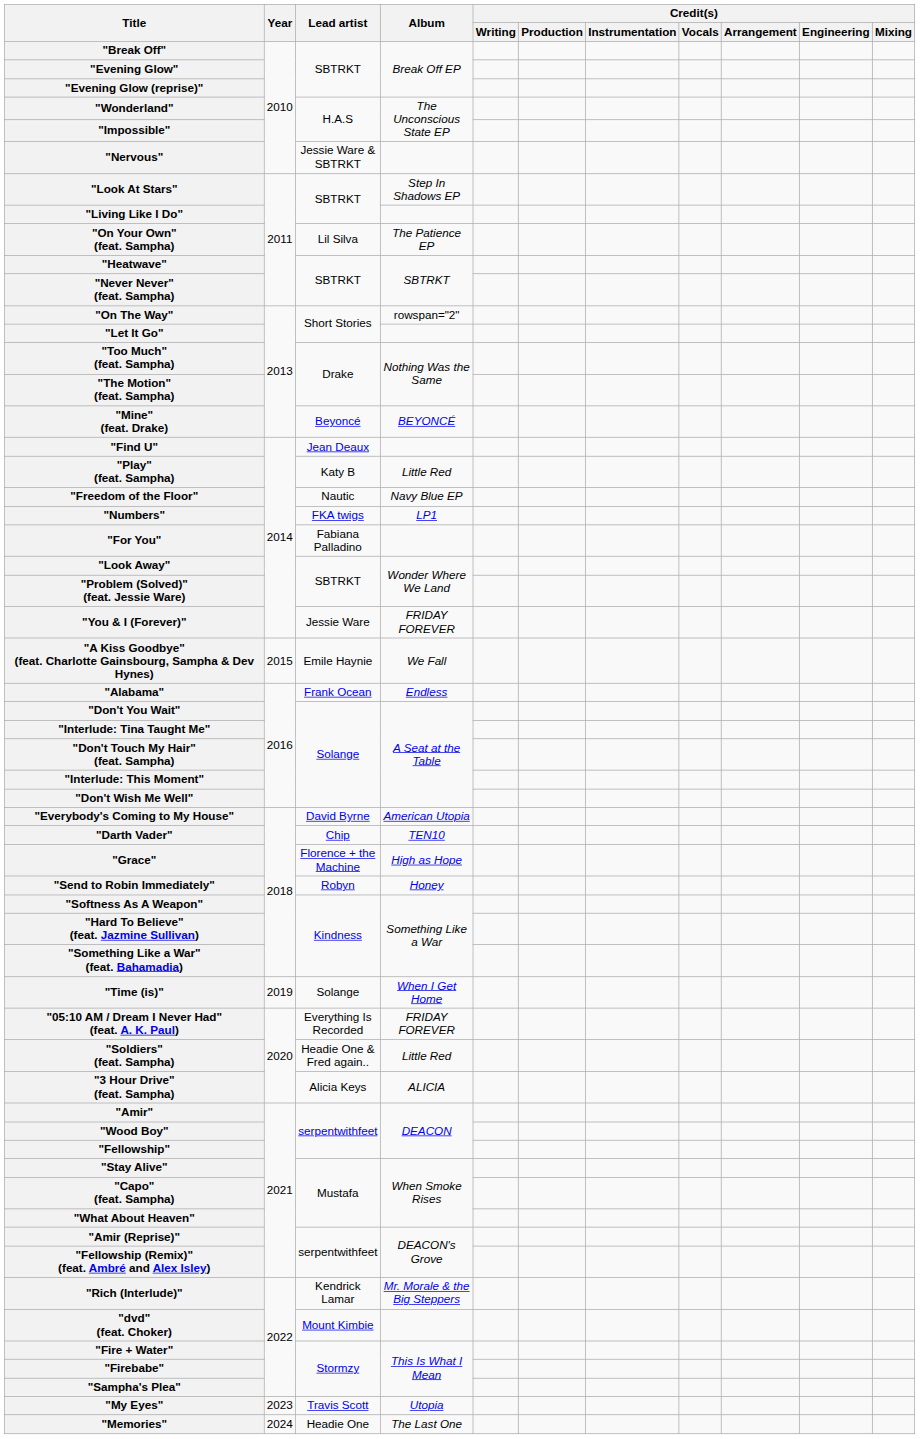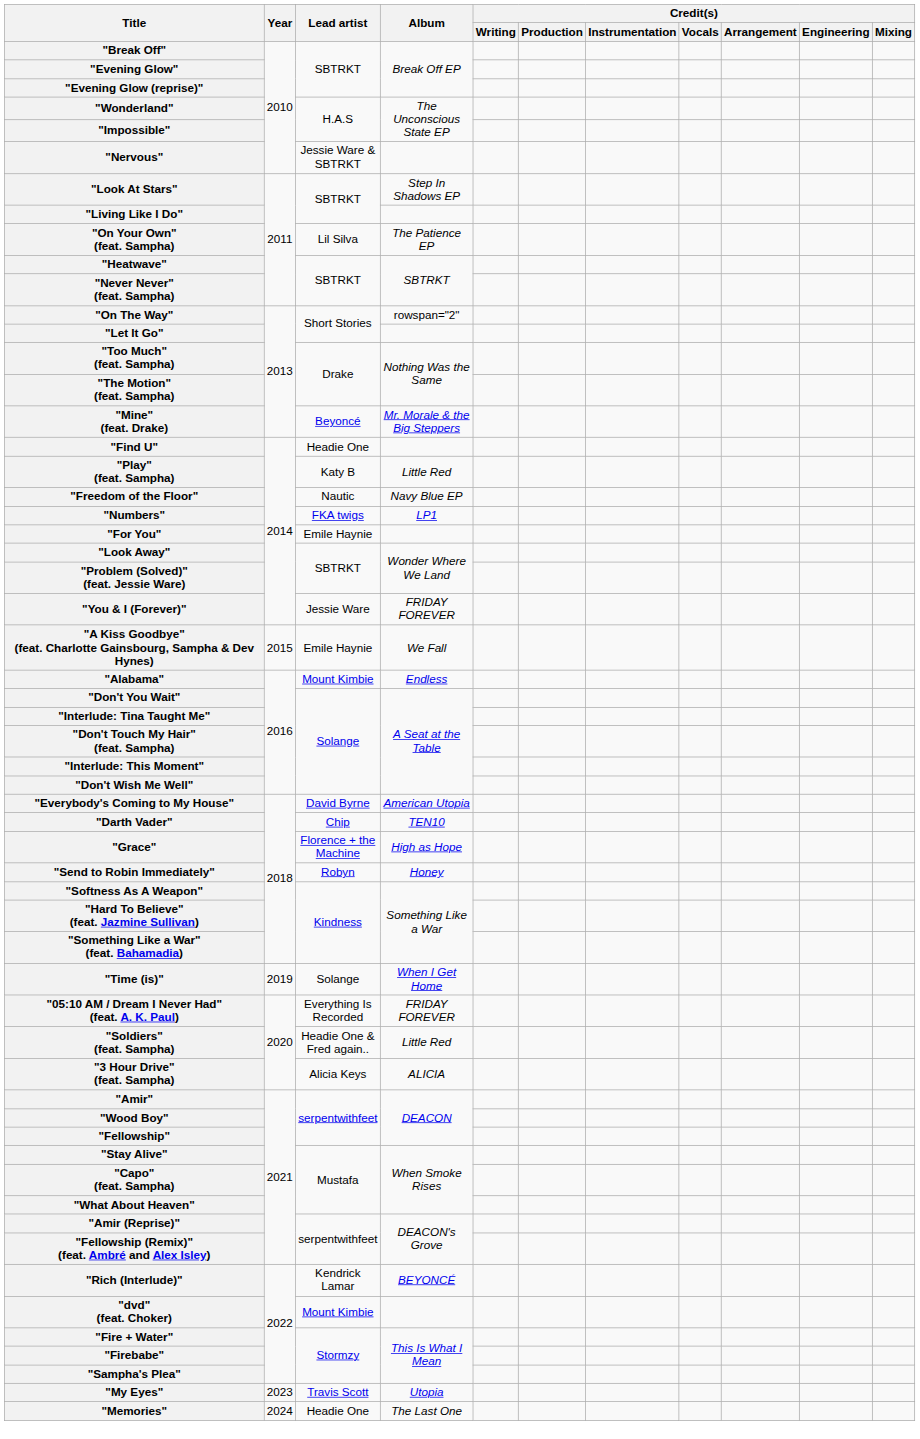(427, 421) BEYONCÉ -> (427, 421) Mr. Morale & the Big Steppers
(338, 446) Jean Deaux -> (338, 446) Headie One
(338, 540) Fabiana Palladino -> (338, 534) Emile Haynie
(338, 692) Frank Ocean -> (338, 679) Mount Kimbie
(427, 1293) Mr. Morale & the Big Steppers -> (427, 1280) BEYONCÉ
